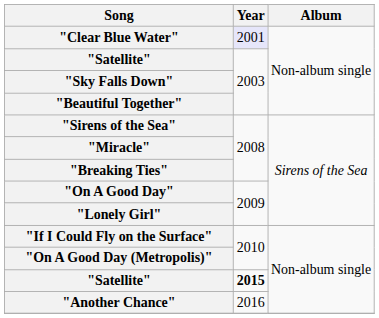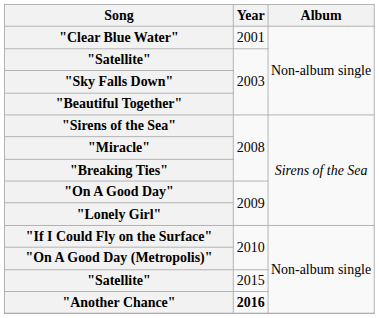(251, 37) lavender background -> (251, 37) no background
(251, 280) bold -> (251, 280) normal
(251, 302) normal -> (251, 302) bold
